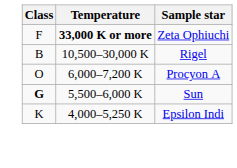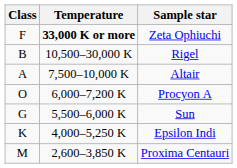+ row: (185, 74)
(39, 94) bold -> (22, 113) normal
+ row: (185, 153)
